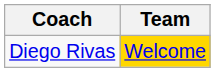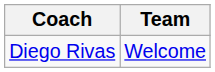(165, 51) gold background -> (165, 51) no background
